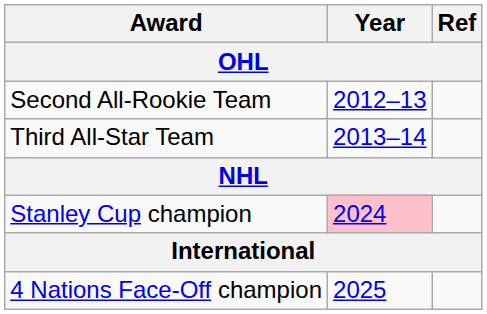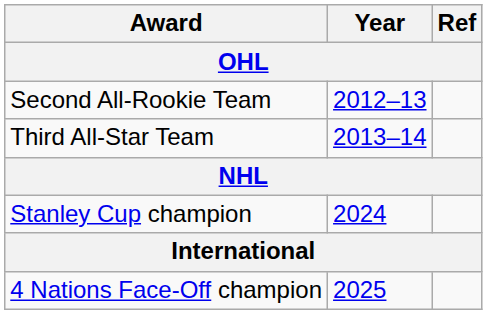(360, 213) pink background -> (360, 213) no background
